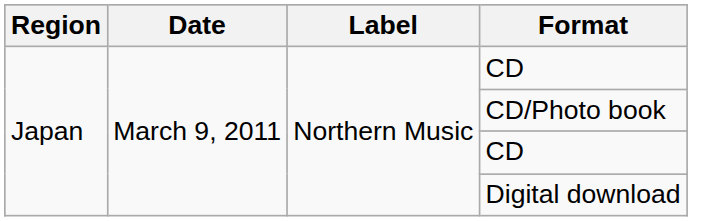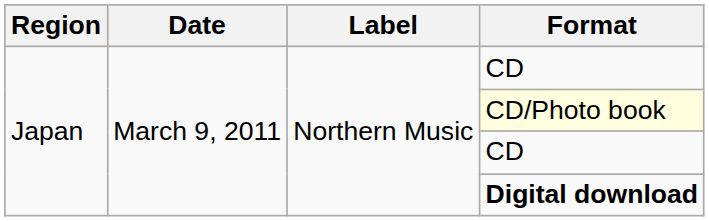(576, 109) no background -> (576, 109) lightyellow background
(583, 194) normal -> (592, 194) bold
